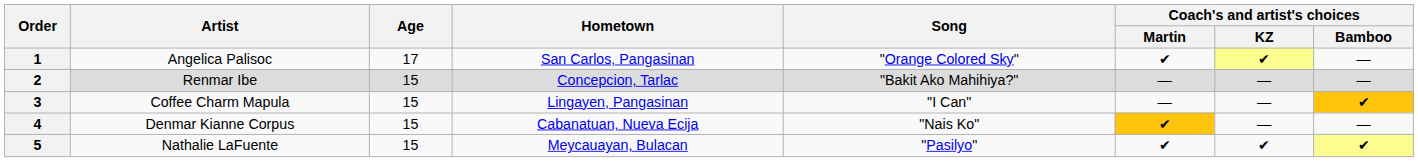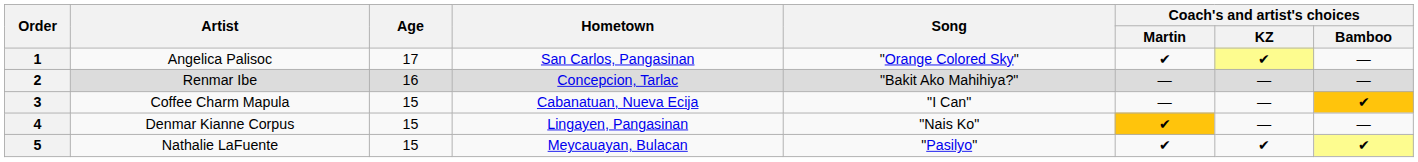(411, 80) 15 -> (411, 80) 16
(618, 102) Lingayen, Pangasinan -> (618, 102) Cabanatuan, Nueva Ecija
(618, 124) Cabanatuan, Nueva Ecija -> (618, 124) Lingayen, Pangasinan
